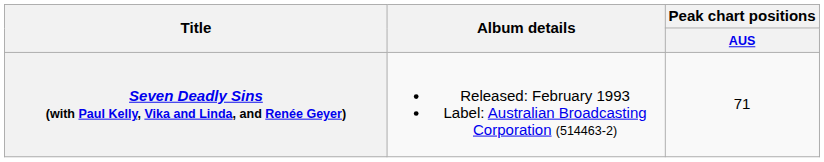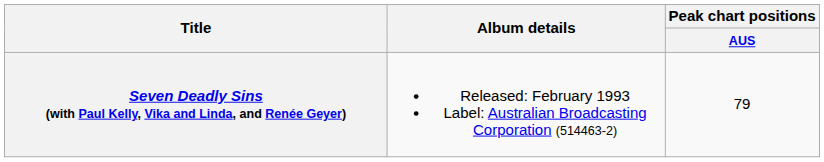(742, 104) 71 -> (742, 104) 79
